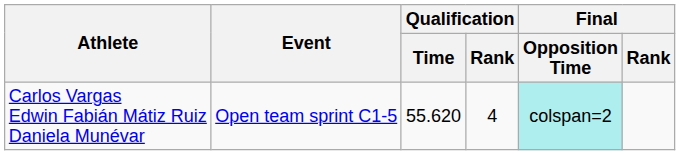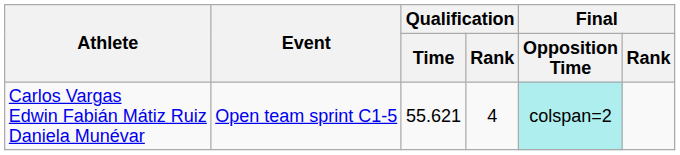(434, 116) 55.620 -> (434, 116) 55.621
